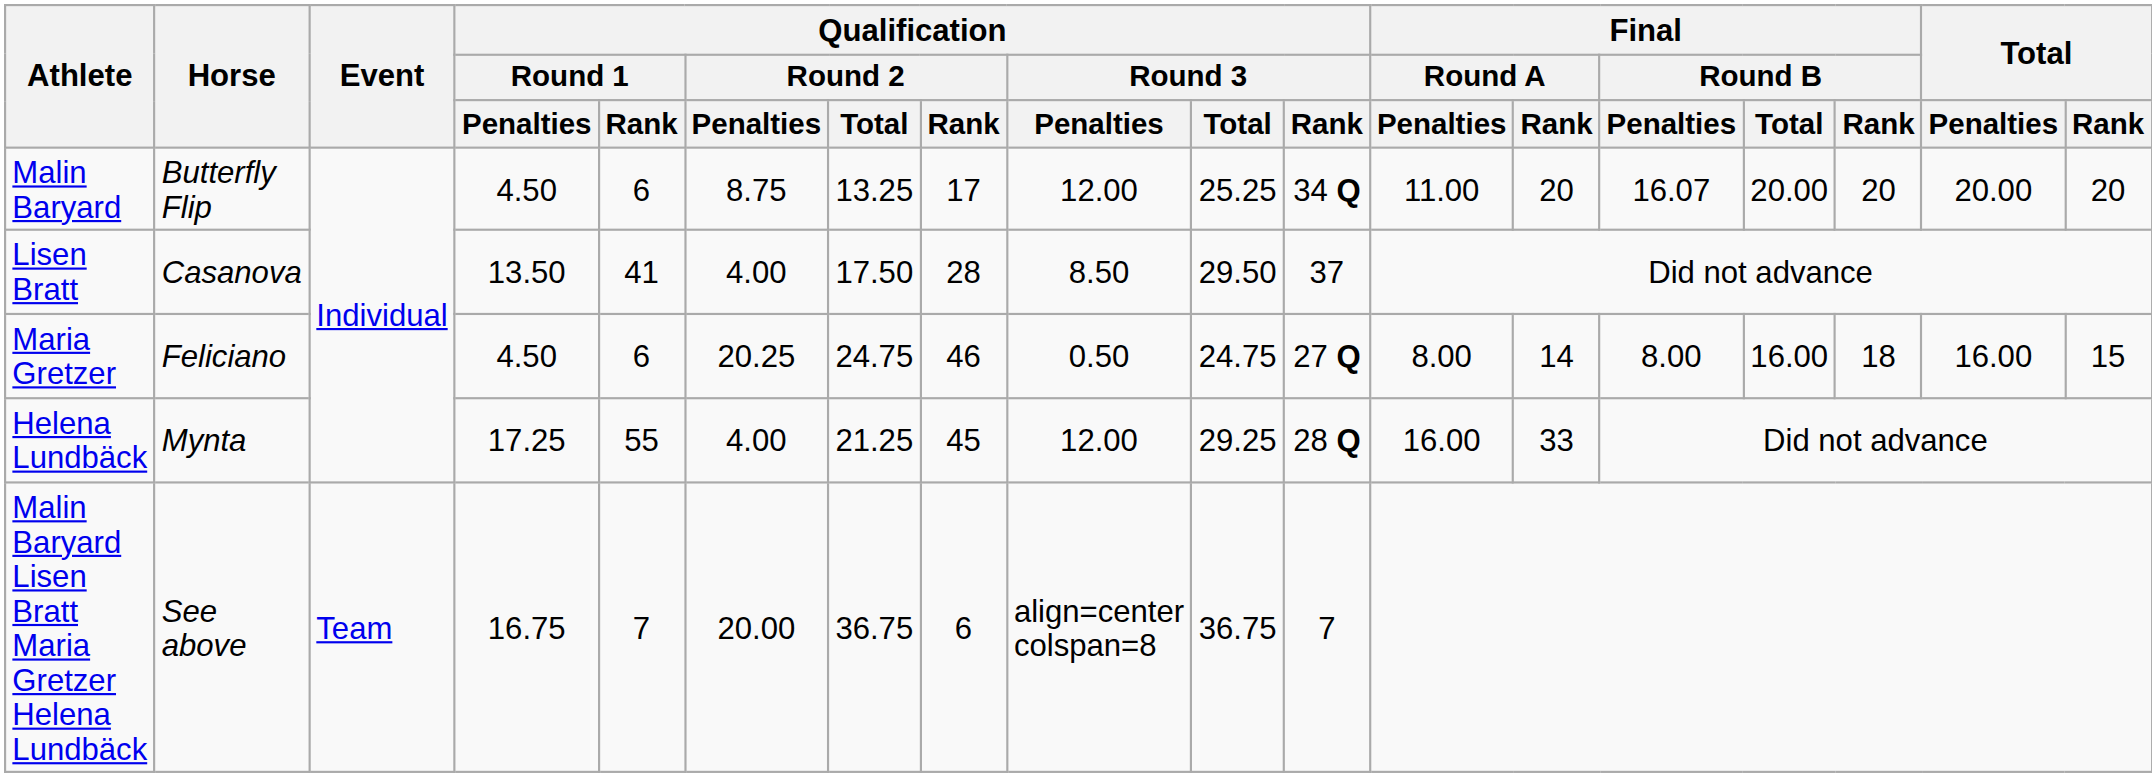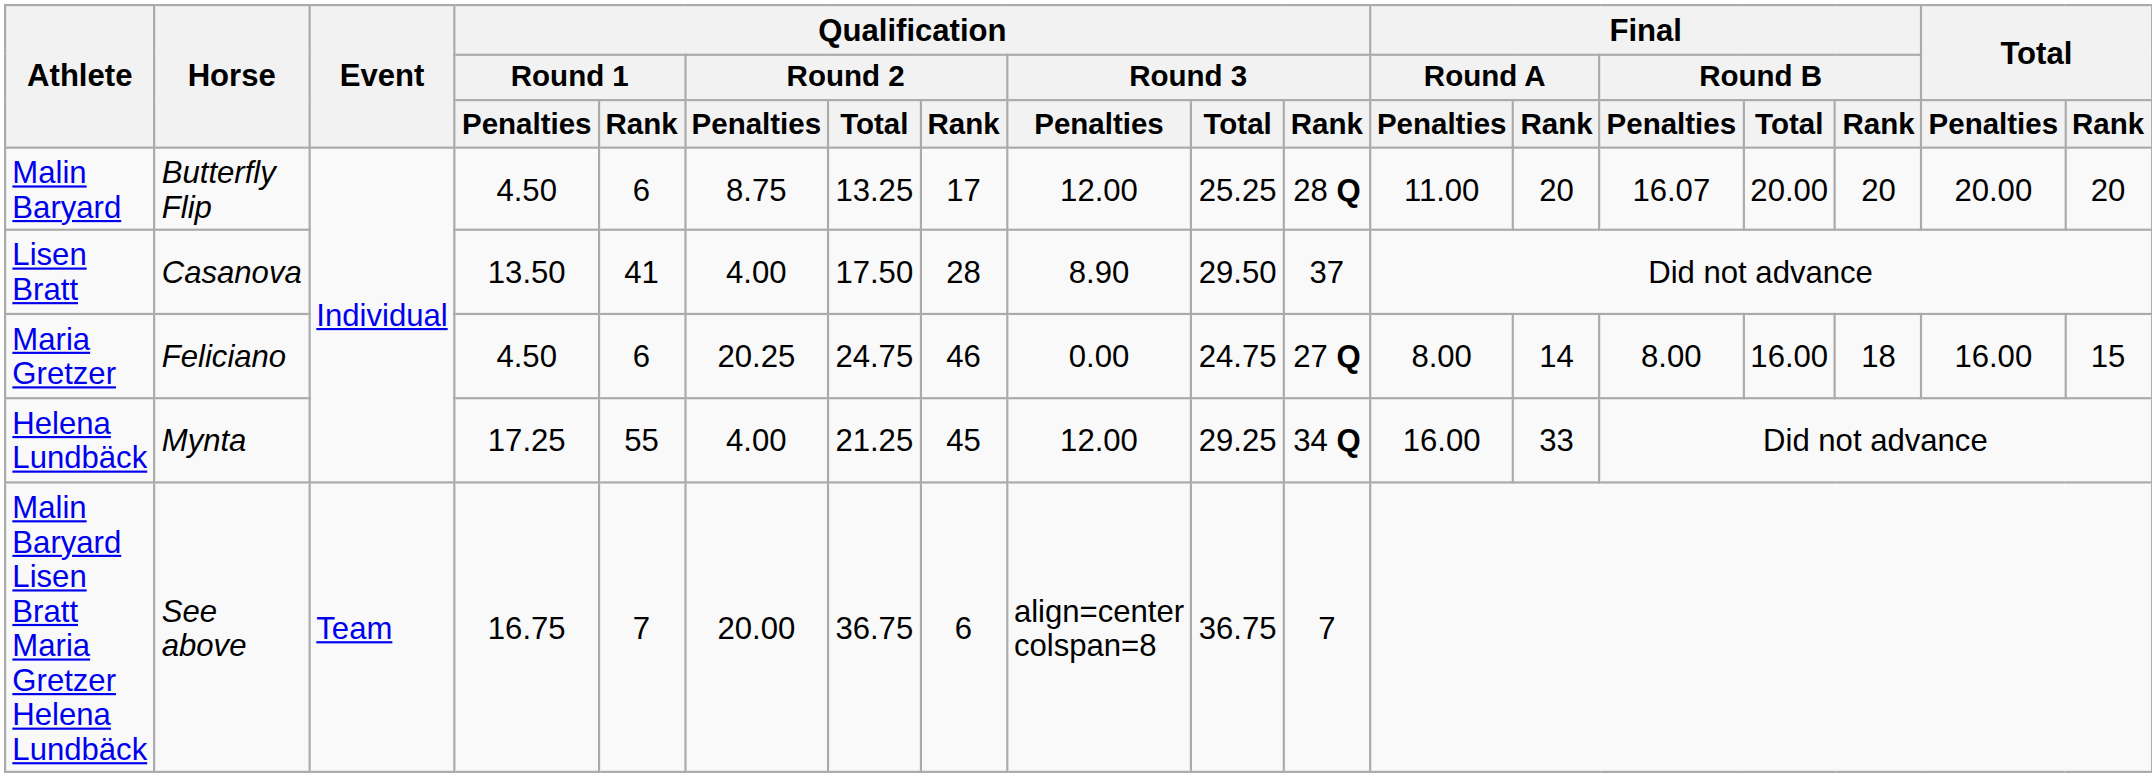(1327, 189) 34 Q -> (1327, 189) 28 Q
(1099, 273) 8.50 -> (1099, 273) 8.90
(1099, 357) 0.50 -> (1099, 357) 0.00
(1327, 440) 28 Q -> (1327, 440) 34 Q
